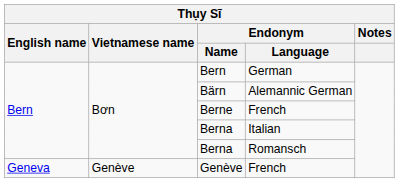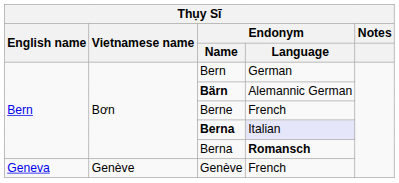(213, 91) normal -> (214, 91) bold
(216, 129) normal -> (217, 129) bold
(264, 129) no background -> (264, 129) lavender background
(277, 149) normal -> (279, 149) bold
